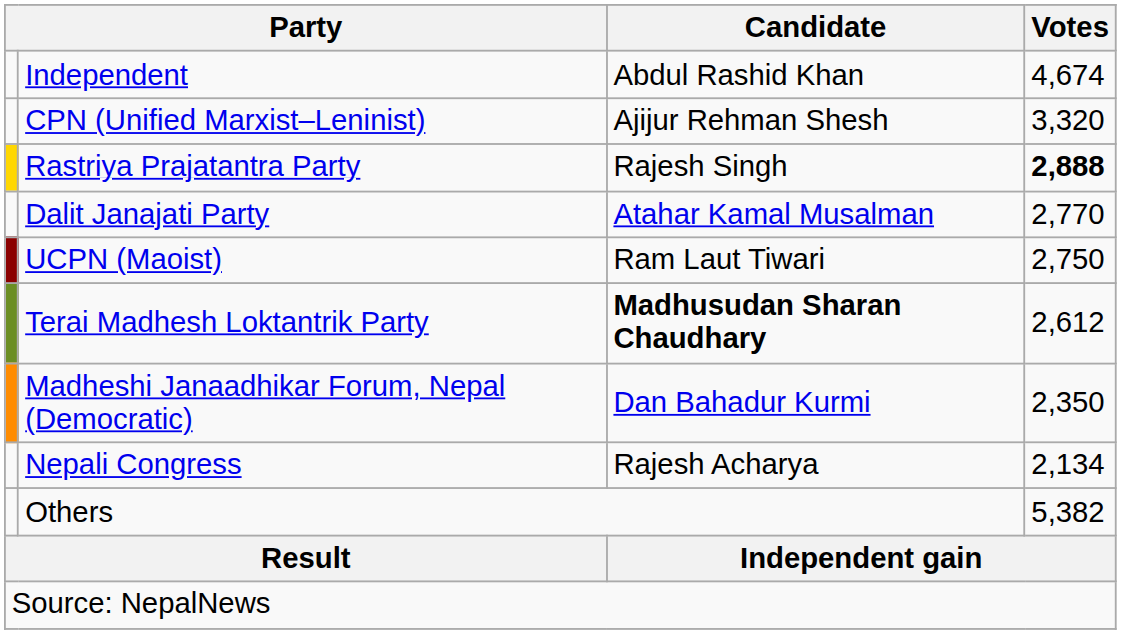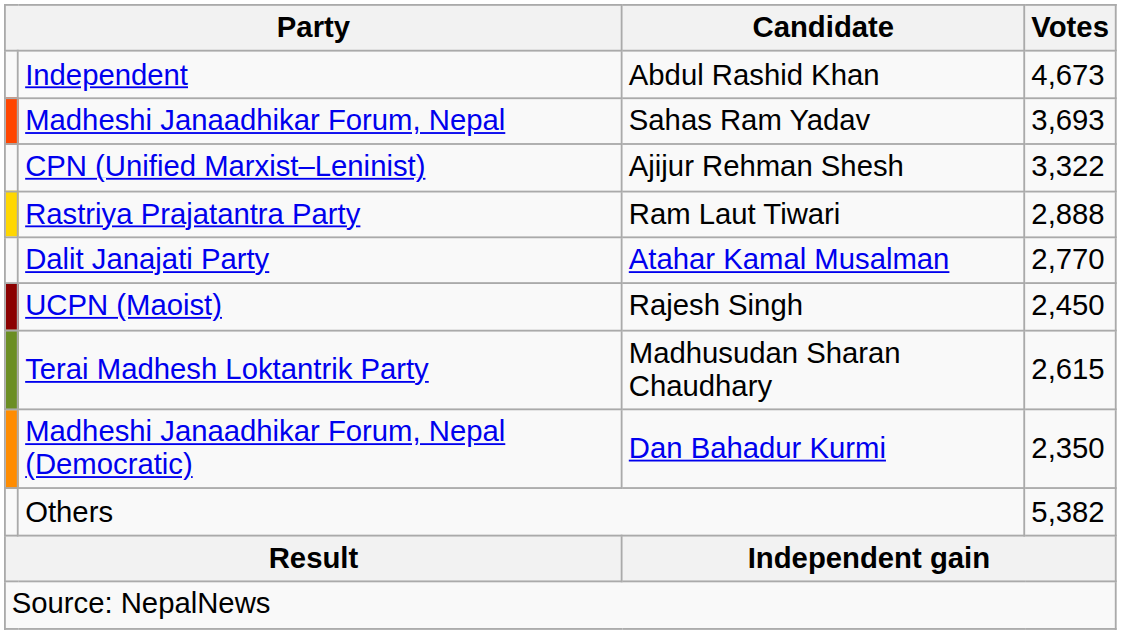(1068, 74) 4,674 -> (1068, 74) 4,673
+ row: (265, 120)
(1068, 120) 3,320 -> (1068, 167) 3,322
(701, 167) Rajesh Singh -> (735, 213) Ram Laut Tiwari
(1068, 167) bold -> (1068, 213) normal
(719, 259) Ram Laut Tiwari -> (716, 306) Rajesh Singh
(1068, 259) 2,750 -> (1068, 306) 2,450
(757, 322) bold -> (765, 369) normal
(1068, 322) 2,612 -> (1068, 369) 2,615
- row: (133, 465)
